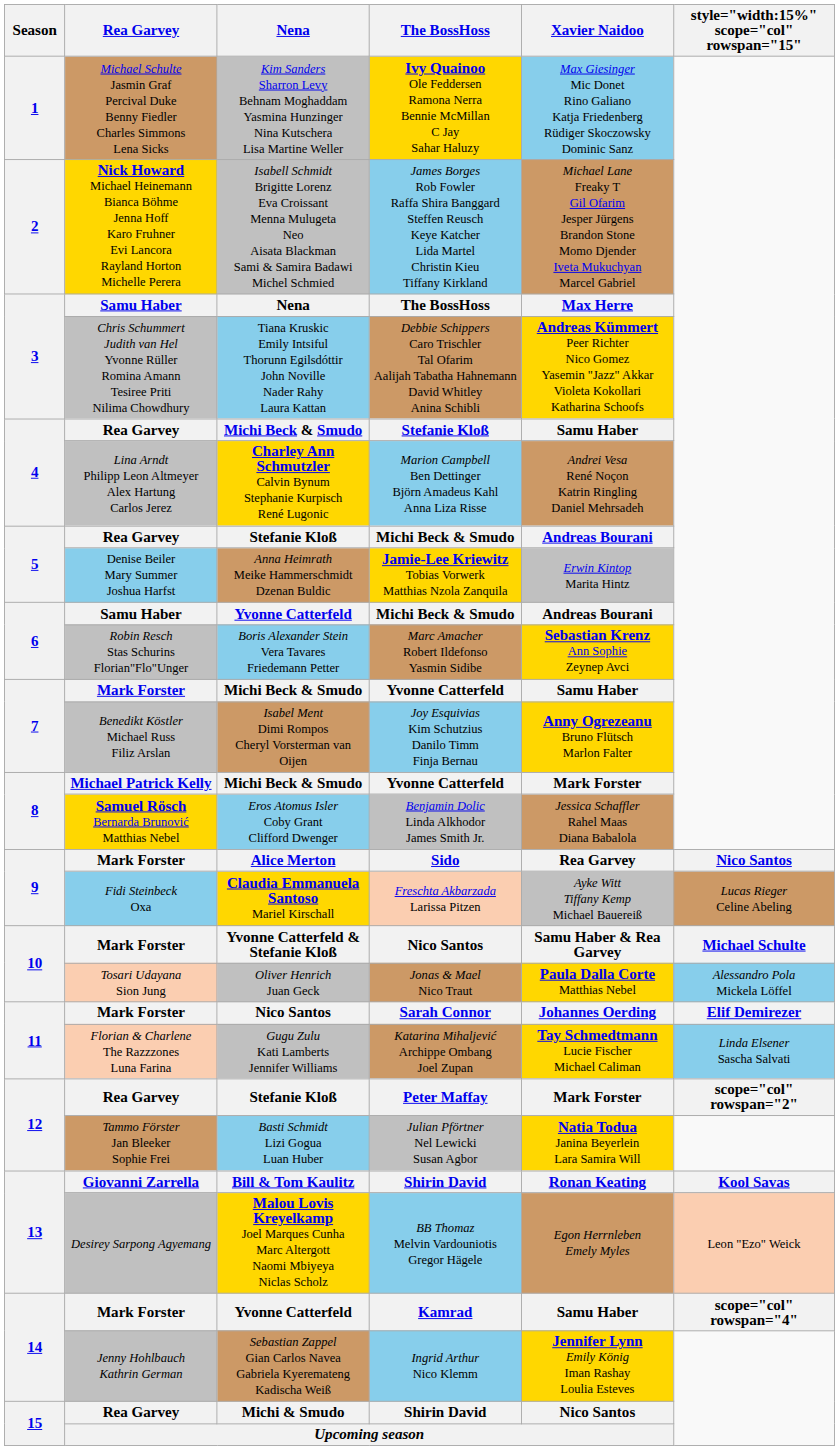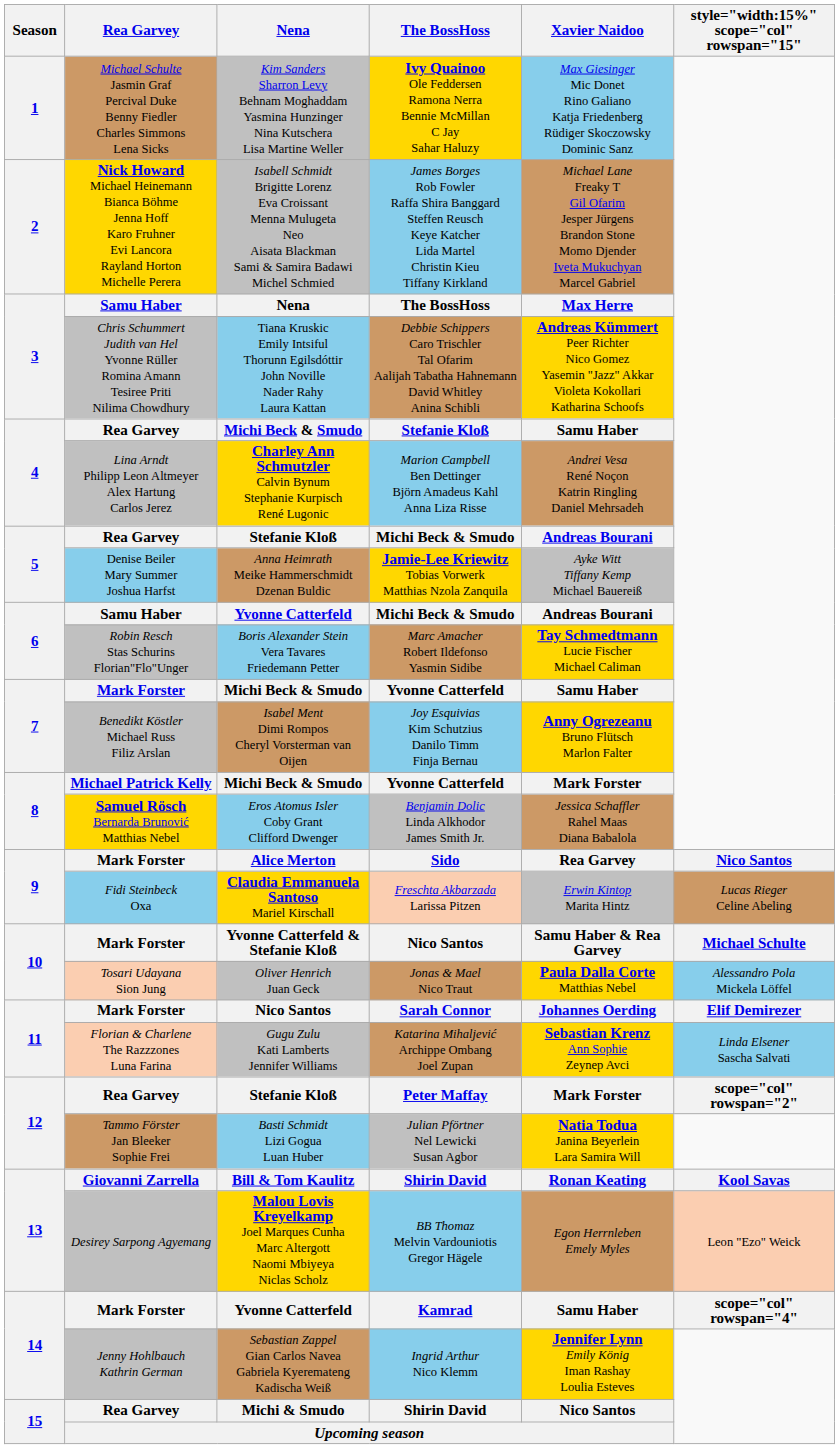(597, 575) Erwin Kintop Marita Hintz -> (597, 575) Ayke Witt Tiffany Kemp Michael Bauereiß
(597, 651) Sebastian Krenz Ann Sophie Zeynep Avci -> (597, 651) Tay Schmedtmann Lucie Fischer Michael Caliman
(597, 899) Ayke Witt Tiffany Kemp Michael Bauereiß -> (597, 898) Erwin Kintop Marita Hintz
(597, 1050) Tay Schmedtmann Lucie Fischer Michael Caliman -> (597, 1049) Sebastian Krenz Ann Sophie Zeynep Avci
